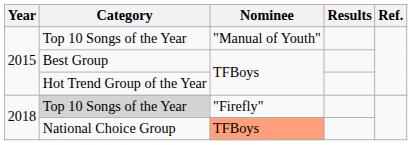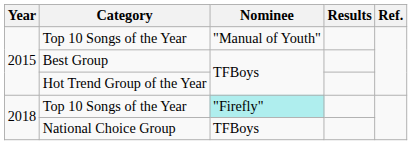(115, 106) lightgrey background -> (115, 106) no background
(238, 106) no background -> (238, 106) paleturquoise background
(236, 128) lightsalmon background -> (236, 128) no background
